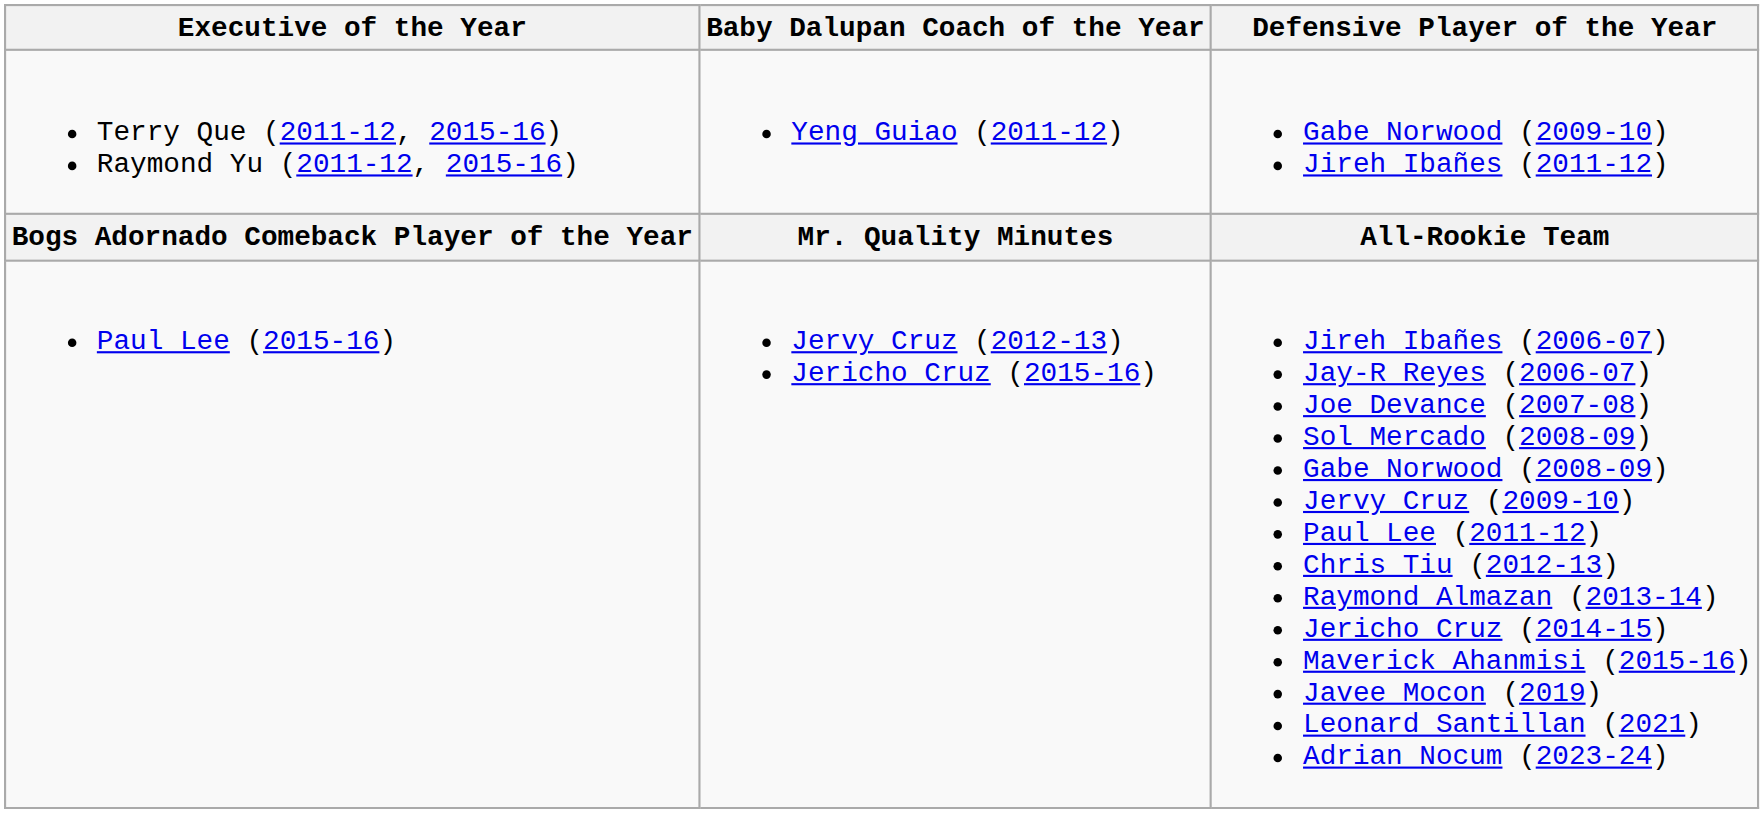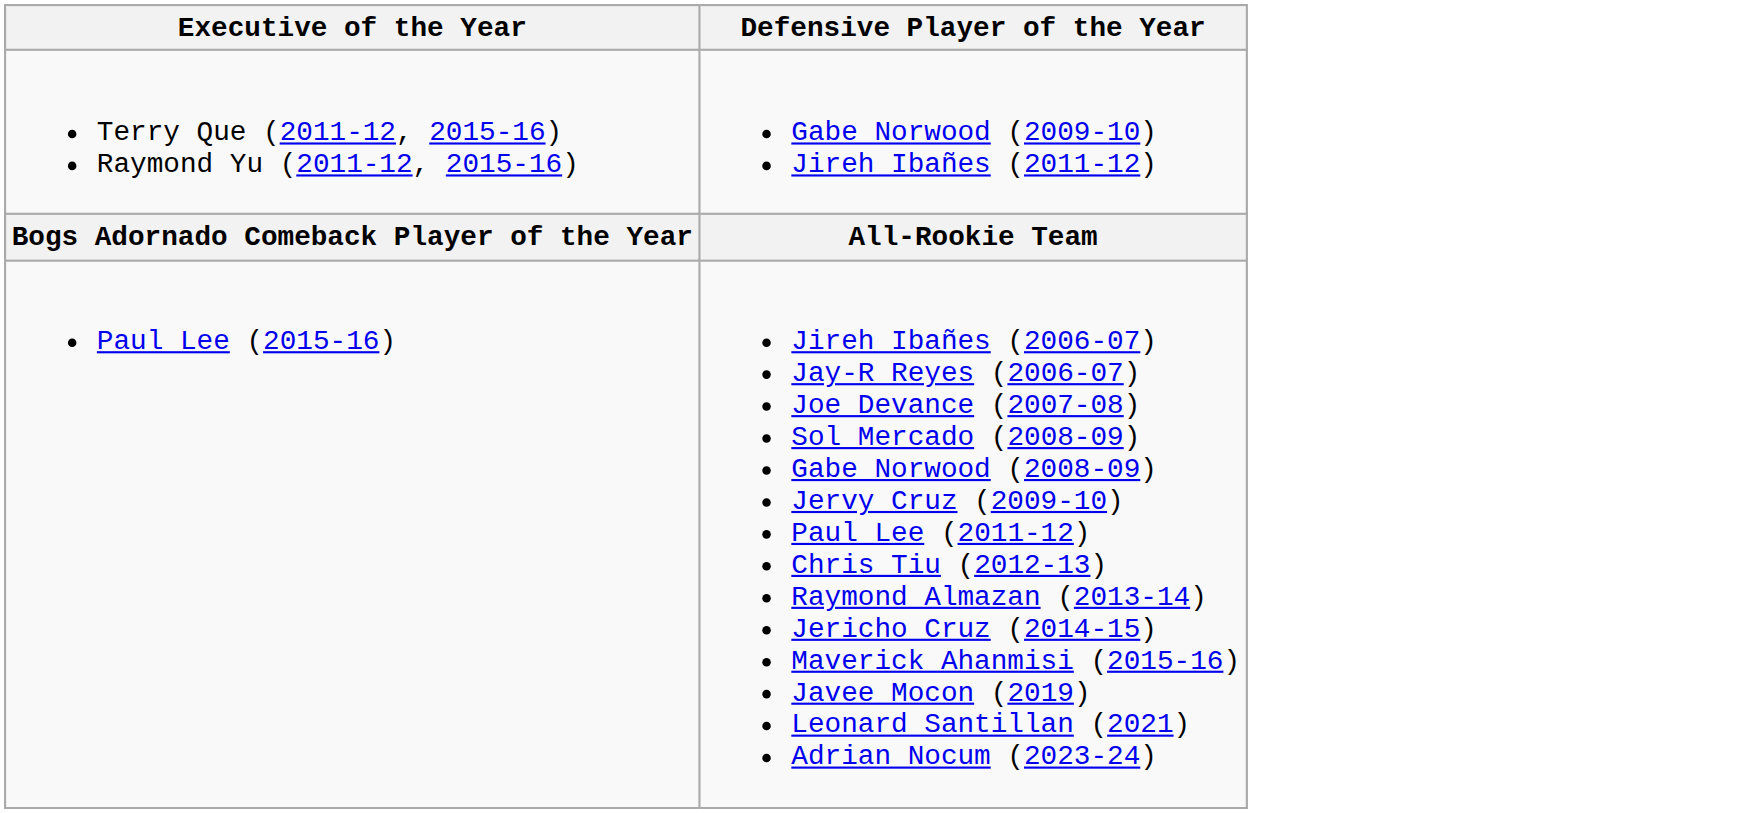- column: (955, 28)
